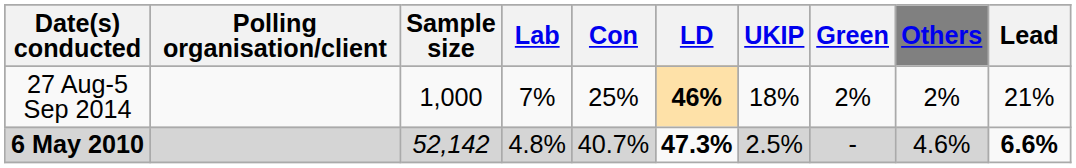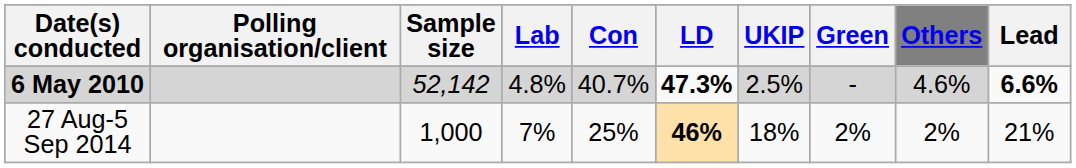rows swapped: (78, 96) <-> (78, 145)
